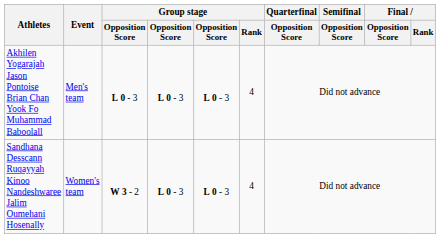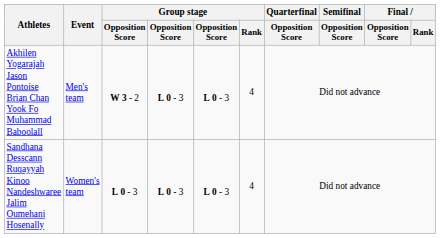(125, 98) L 0 - 3 -> (125, 98) W 3 - 2
(125, 192) W 3 - 2 -> (125, 192) L 0 - 3
